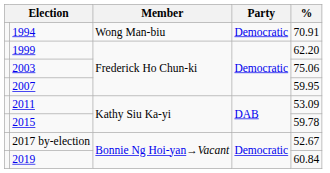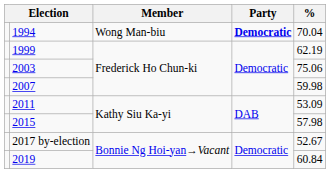(261, 31) normal -> (263, 31) bold
(306, 31) 70.91 -> (310, 31) 70.04
(306, 50) 62.20 -> (310, 50) 62.19
(306, 86) 59.95 -> (310, 86) 59.98
(306, 123) 59.78 -> (310, 123) 57.98
